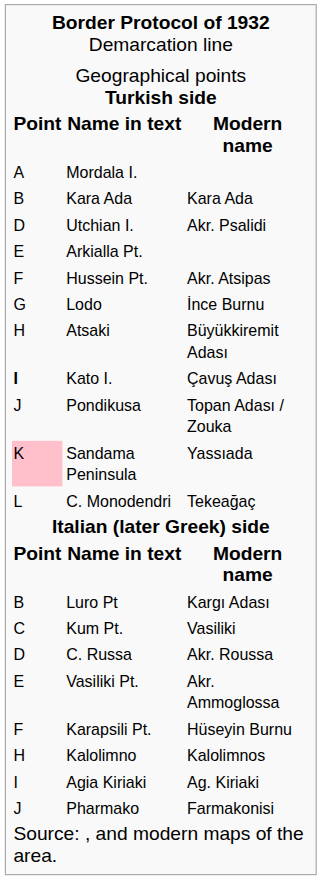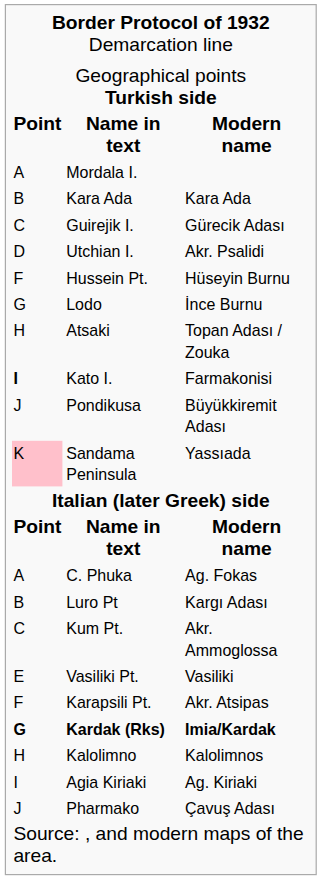+ row: (100, 226)
- row: (104, 252)
(229, 278) Akr. Atsipas -> (238, 278) Hüseyin Burnu
(233, 342) Büyükkiremit Adası -> (234, 342) Topan Adası / Zouka
(232, 379) Çavuş Adası -> (229, 379) Farmakonisi
(236, 416) Topan Adası / Zouka -> (231, 416) Büyükkiremit Adası
- row: (119, 502)
+ row: (99, 576)
(211, 629) Vasiliki -> (231, 640) Akr. Ammoglossa
- row: (99, 655)
(233, 692) Akr. Ammoglossa -> (209, 677) Vasiliki
(239, 730) Hüseyin Burnu -> (227, 703) Akr. Atsipas
+ row: (116, 730)
(231, 809) Farmakonisi -> (230, 809) Çavuş Adası
